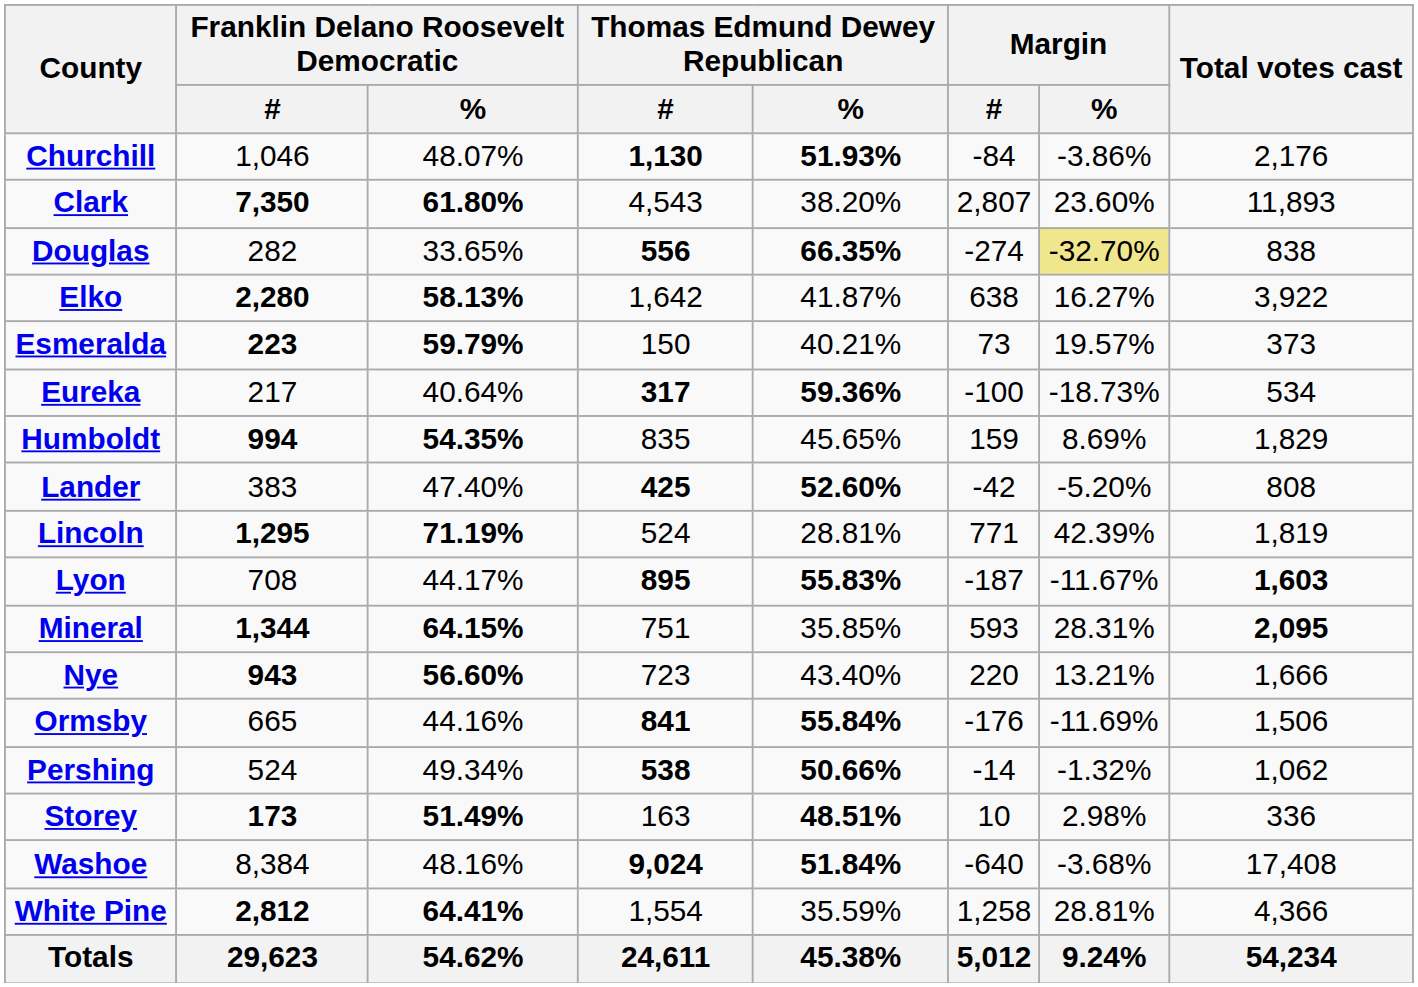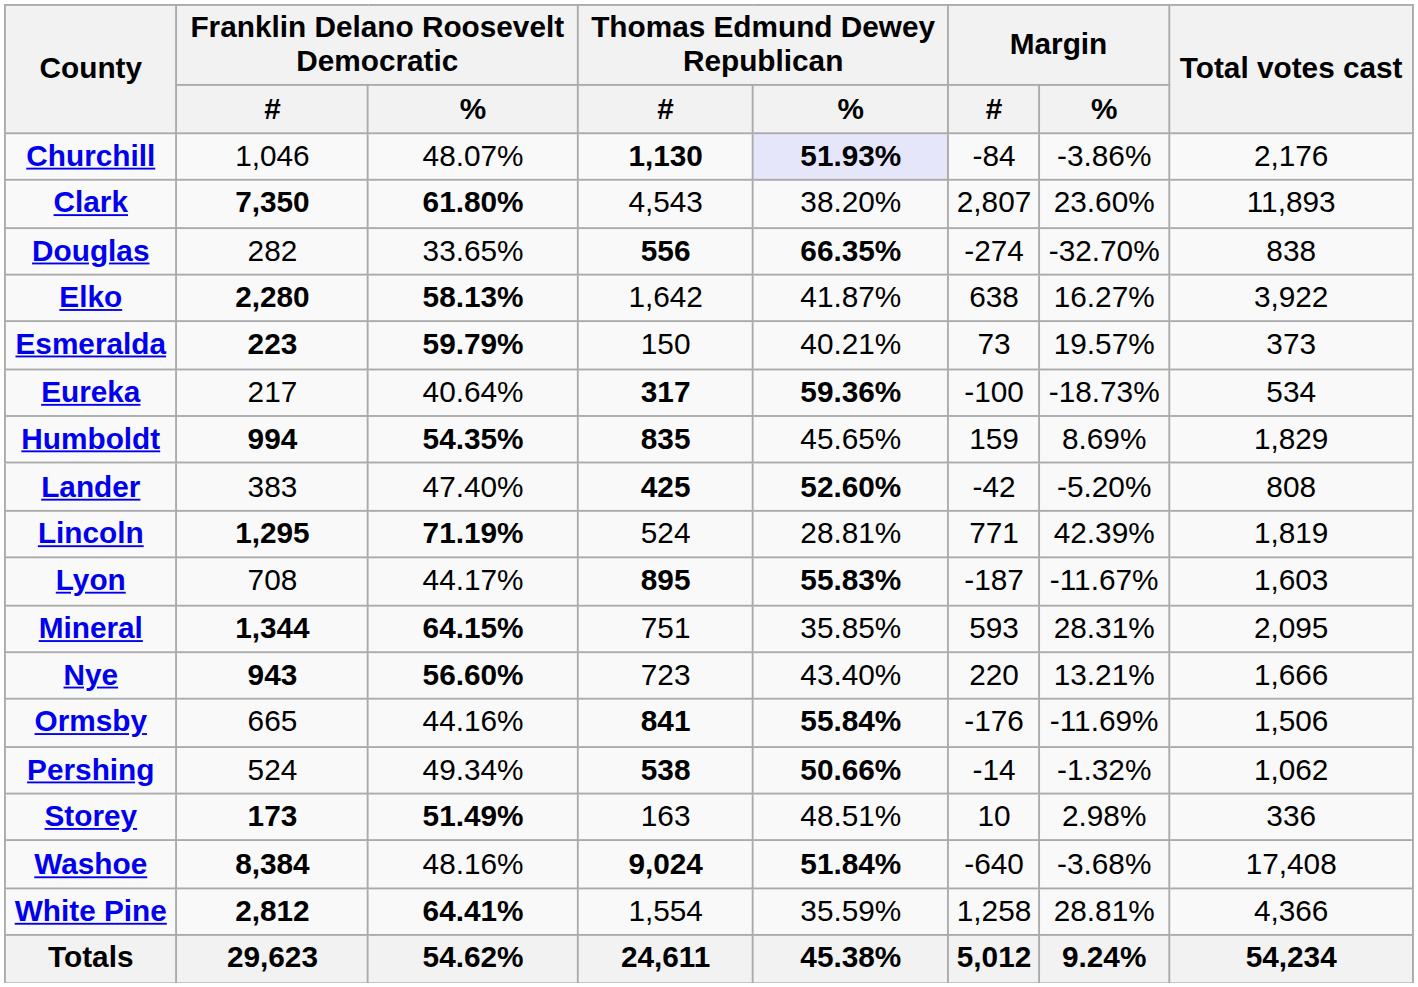(851, 155) no background -> (851, 155) lavender background
(1104, 250) khaki background -> (1104, 250) no background
(666, 439) normal -> (666, 439) bold
(1291, 580) bold -> (1291, 580) normal
(1291, 627) bold -> (1291, 627) normal
(851, 816) bold -> (851, 816) normal
(272, 863) normal -> (272, 863) bold
